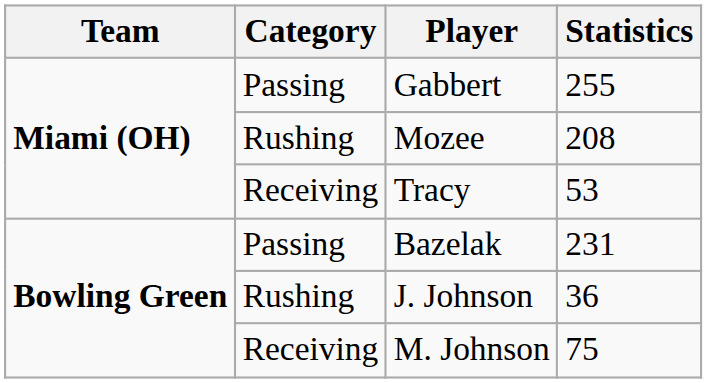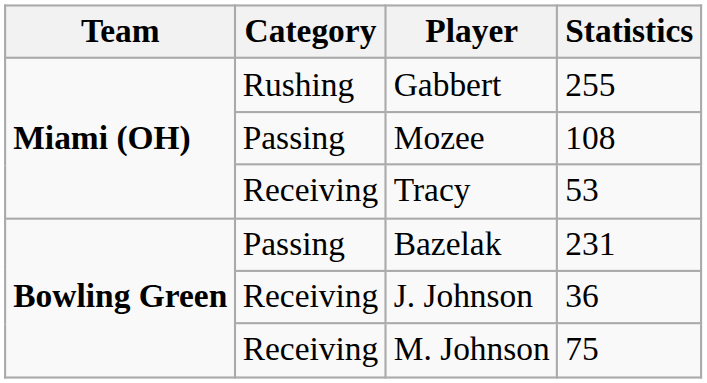(294, 84) Passing -> (298, 84) Rushing
(298, 137) Rushing -> (294, 137) Passing
(590, 137) 208 -> (590, 137) 108
(298, 296) Rushing -> (310, 296) Receiving
